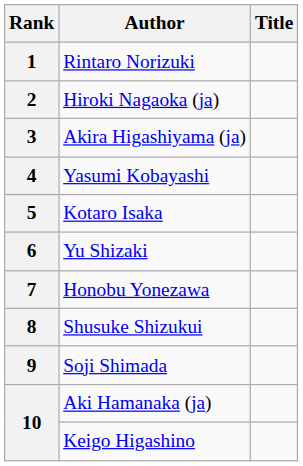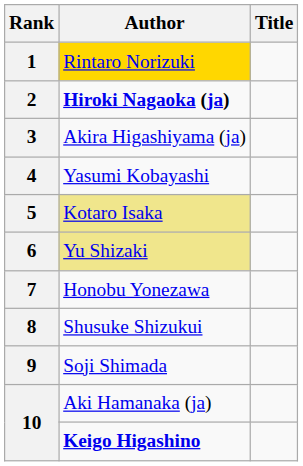(129, 61) no background -> (129, 61) gold background
(141, 99) normal -> (146, 99) bold
(113, 213) no background -> (113, 213) khaki background
(105, 251) no background -> (105, 251) khaki background
(129, 441) normal -> (132, 441) bold
